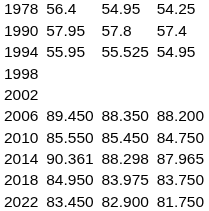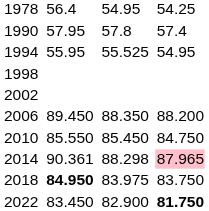(180, 159) no background -> (180, 159) pink background
(70, 180) normal -> (70, 180) bold
(180, 201) normal -> (180, 201) bold
